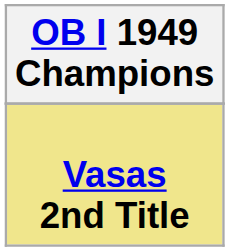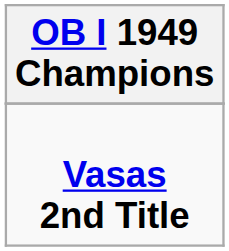(115, 194) khaki background -> (115, 194) no background
